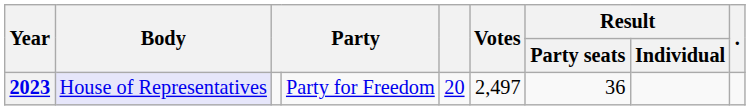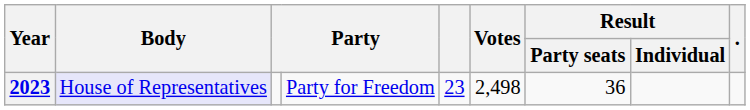(454, 88) 20 -> (454, 88) 23
(498, 88) 2,497 -> (498, 88) 2,498
